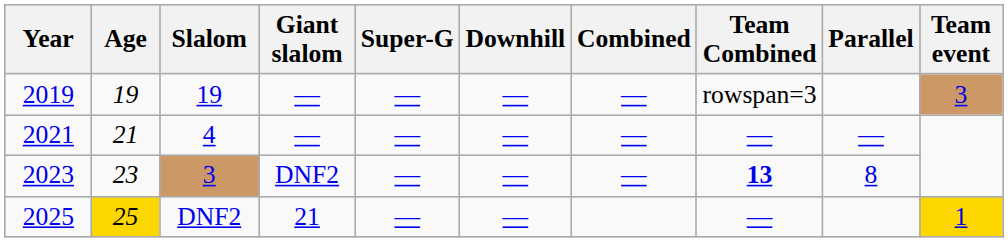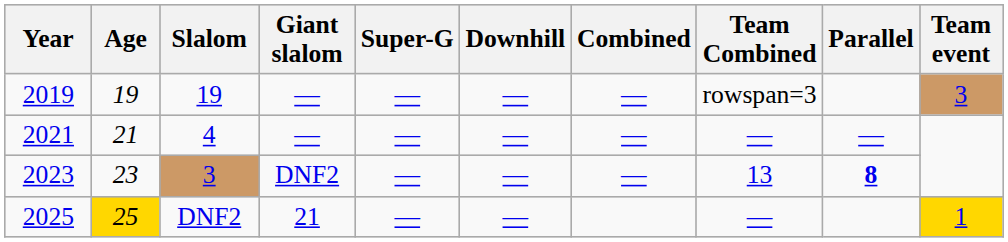(760, 175) bold -> (760, 175) normal
(871, 175) normal -> (871, 175) bold
